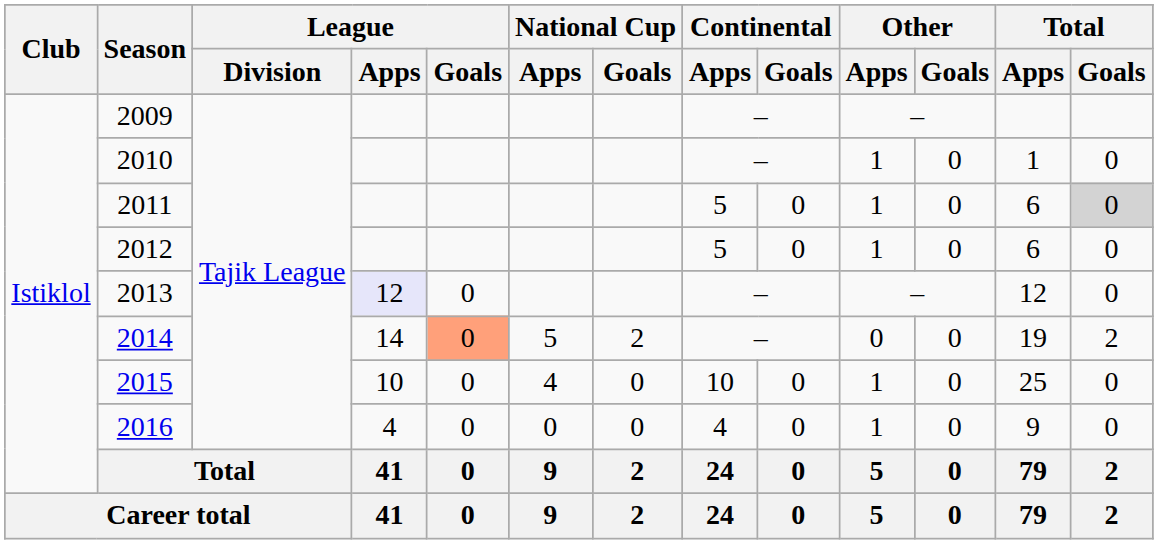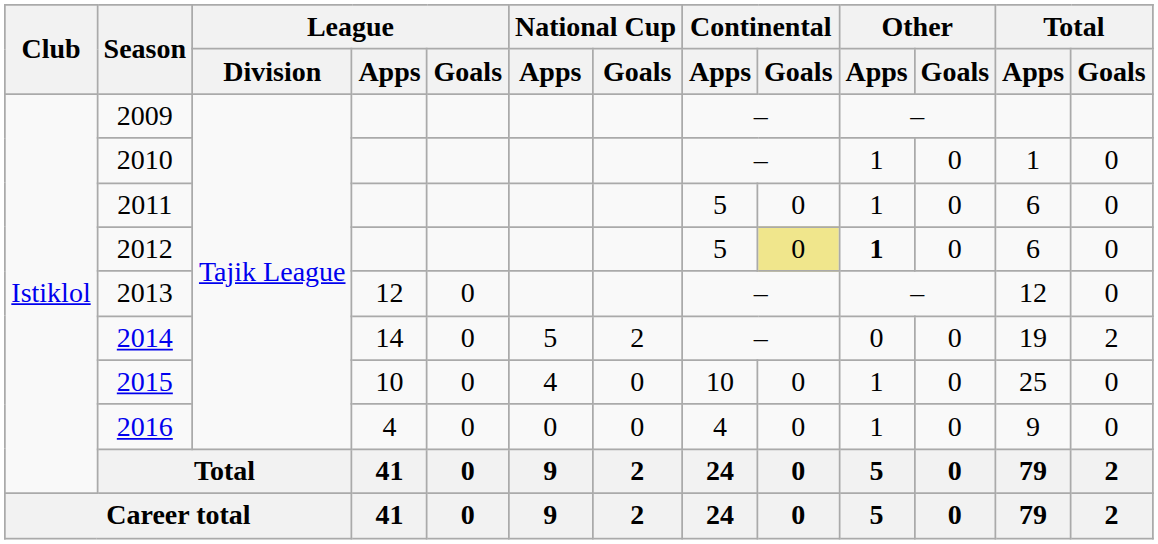(1111, 204) lightgrey background -> (1111, 204) no background
(798, 248) no background -> (798, 248) khaki background
(877, 248) normal -> (877, 248) bold
(390, 293) lavender background -> (390, 293) no background
(468, 337) lightsalmon background -> (468, 337) no background
